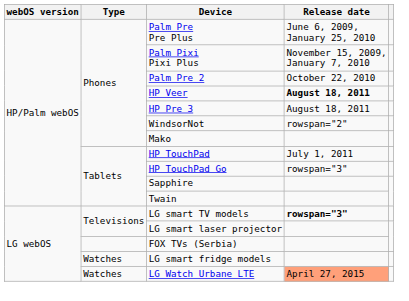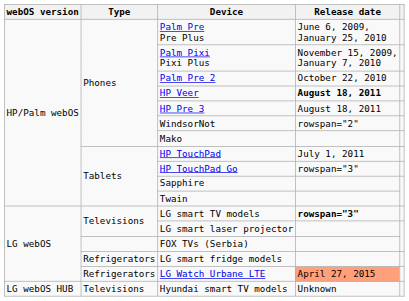(103, 259) Watches -> (119, 259) Refrigerators
(103, 274) Watches -> (119, 274) Refrigerators
+ row: (224, 289)
